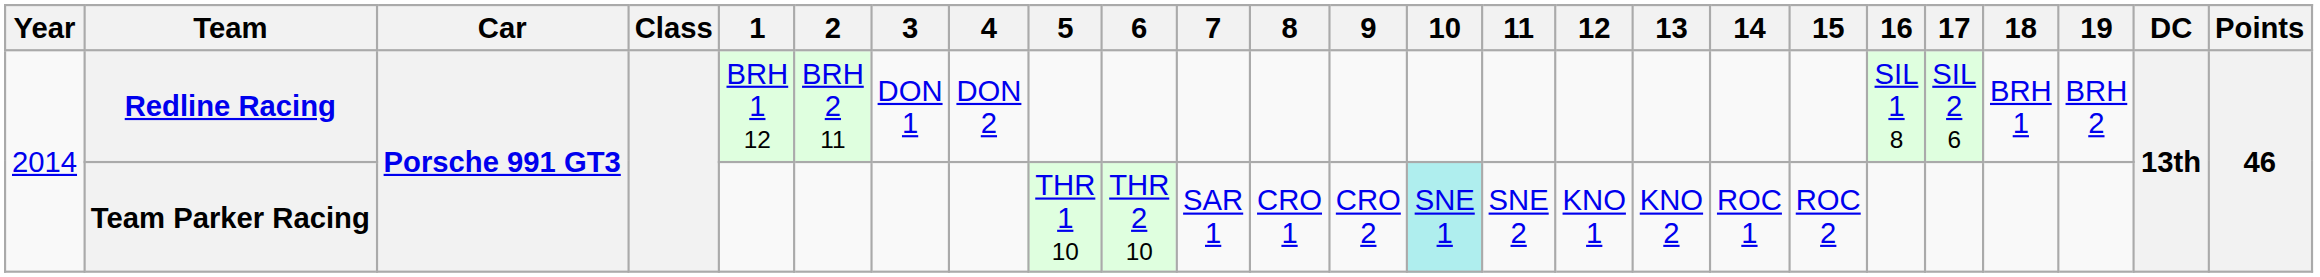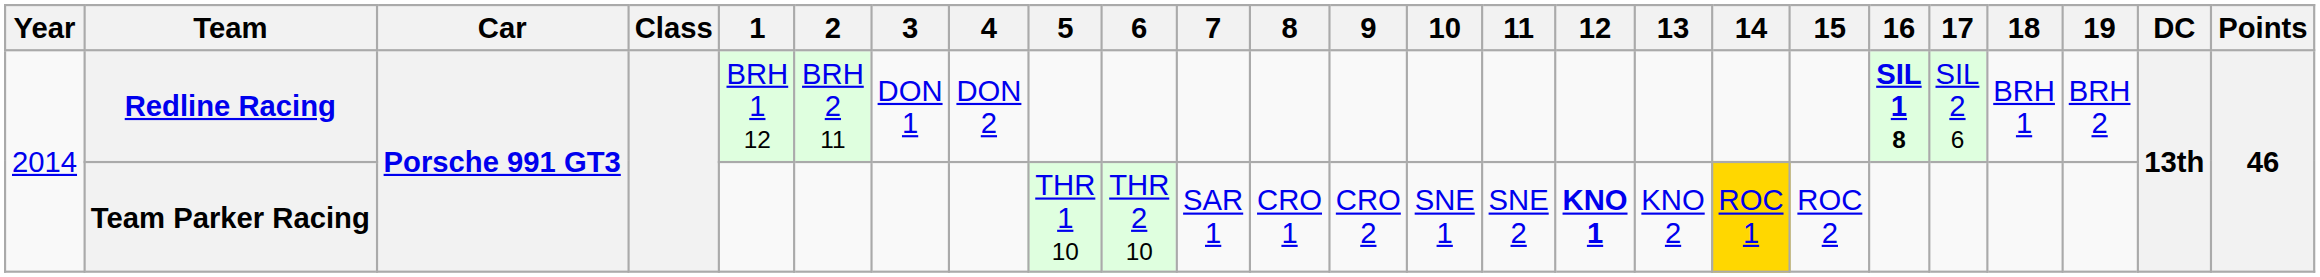(1897, 105) normal -> (1899, 106) bold
(1445, 217) paleturquoise background -> (1445, 217) no background
(1594, 217) normal -> (1595, 217) bold
(1749, 217) no background -> (1751, 217) gold background
